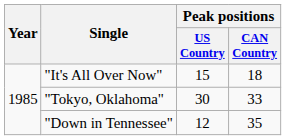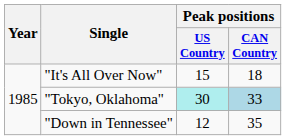(202, 99) no background -> (202, 99) paleturquoise background
(255, 99) no background -> (255, 99) lightblue background
